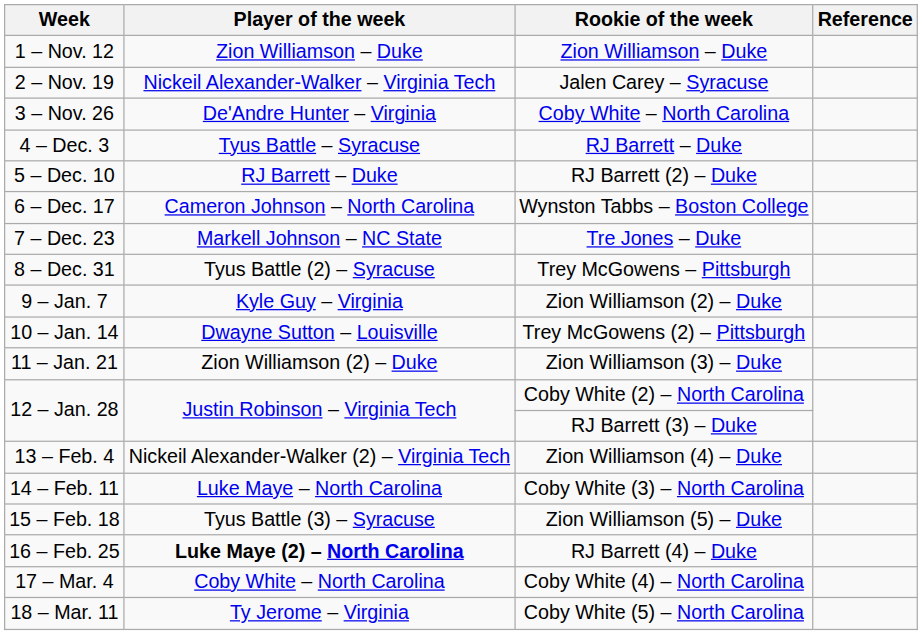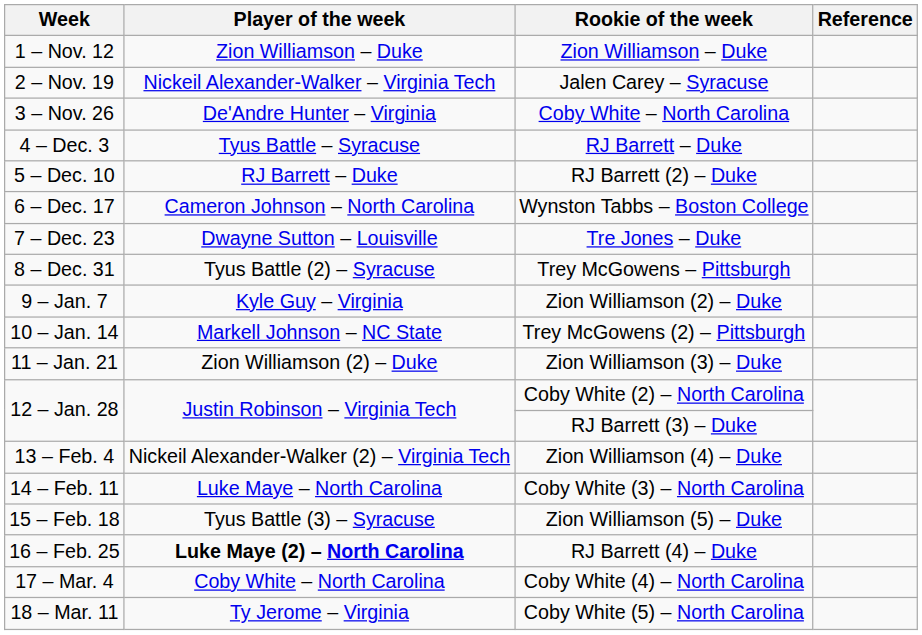(319, 238) Markell Johnson – NC State -> (319, 238) Dwayne Sutton – Louisville
(319, 332) Dwayne Sutton – Louisville -> (319, 332) Markell Johnson – NC State
